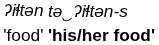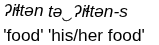(101, 36) bold -> (96, 36) normal
